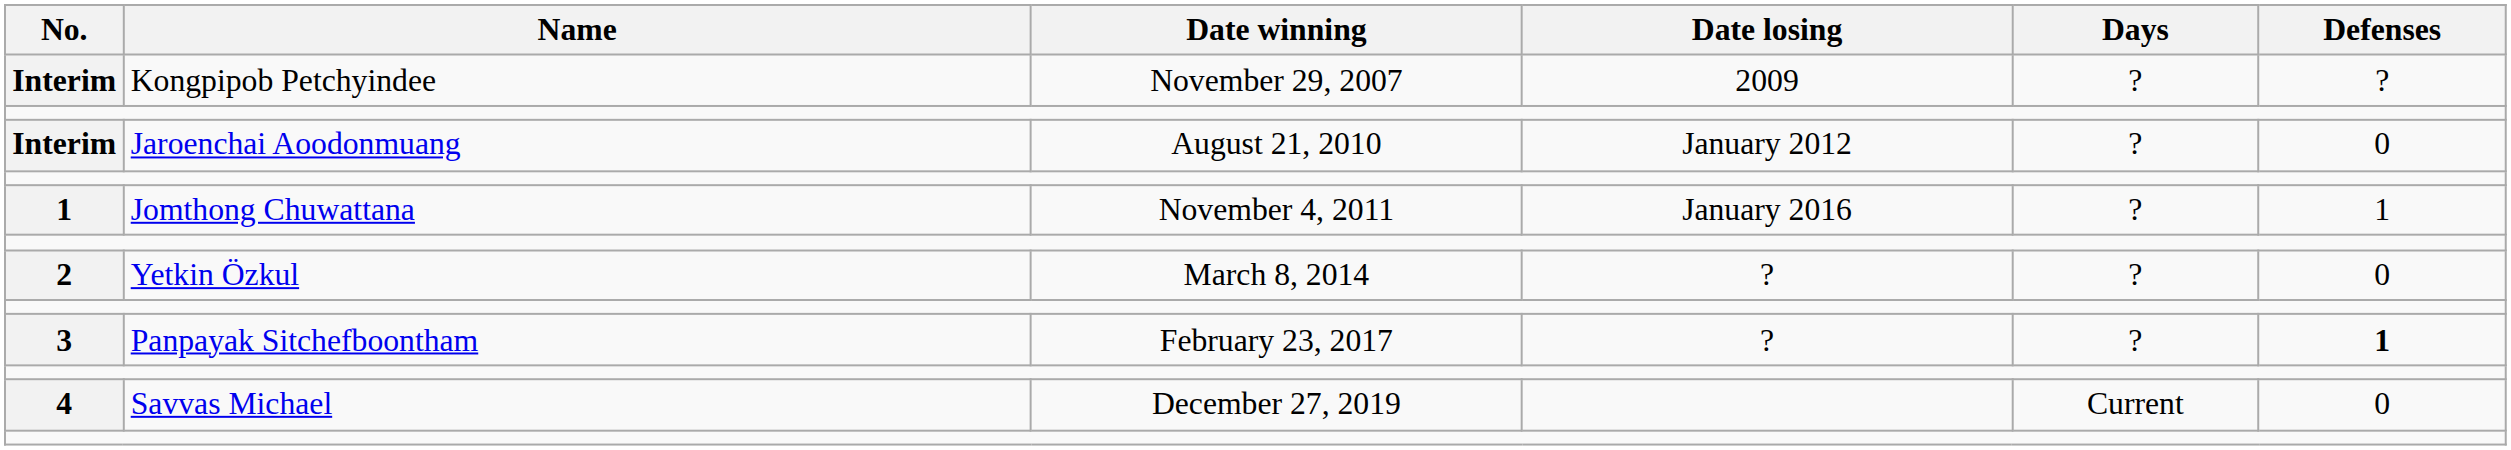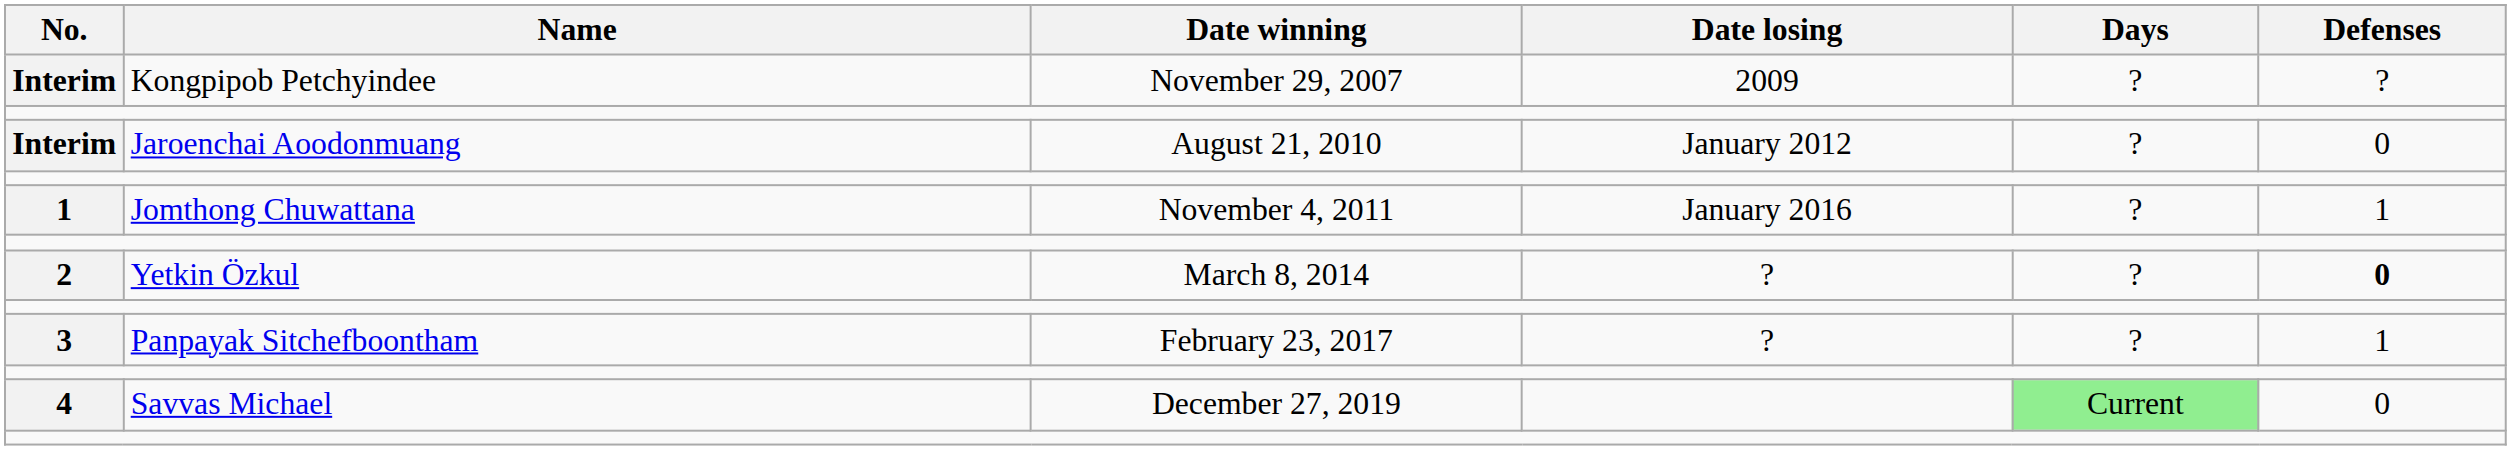(2382, 274) normal -> (2382, 274) bold
(2382, 339) bold -> (2382, 339) normal
(2135, 404) no background -> (2135, 404) lightgreen background
